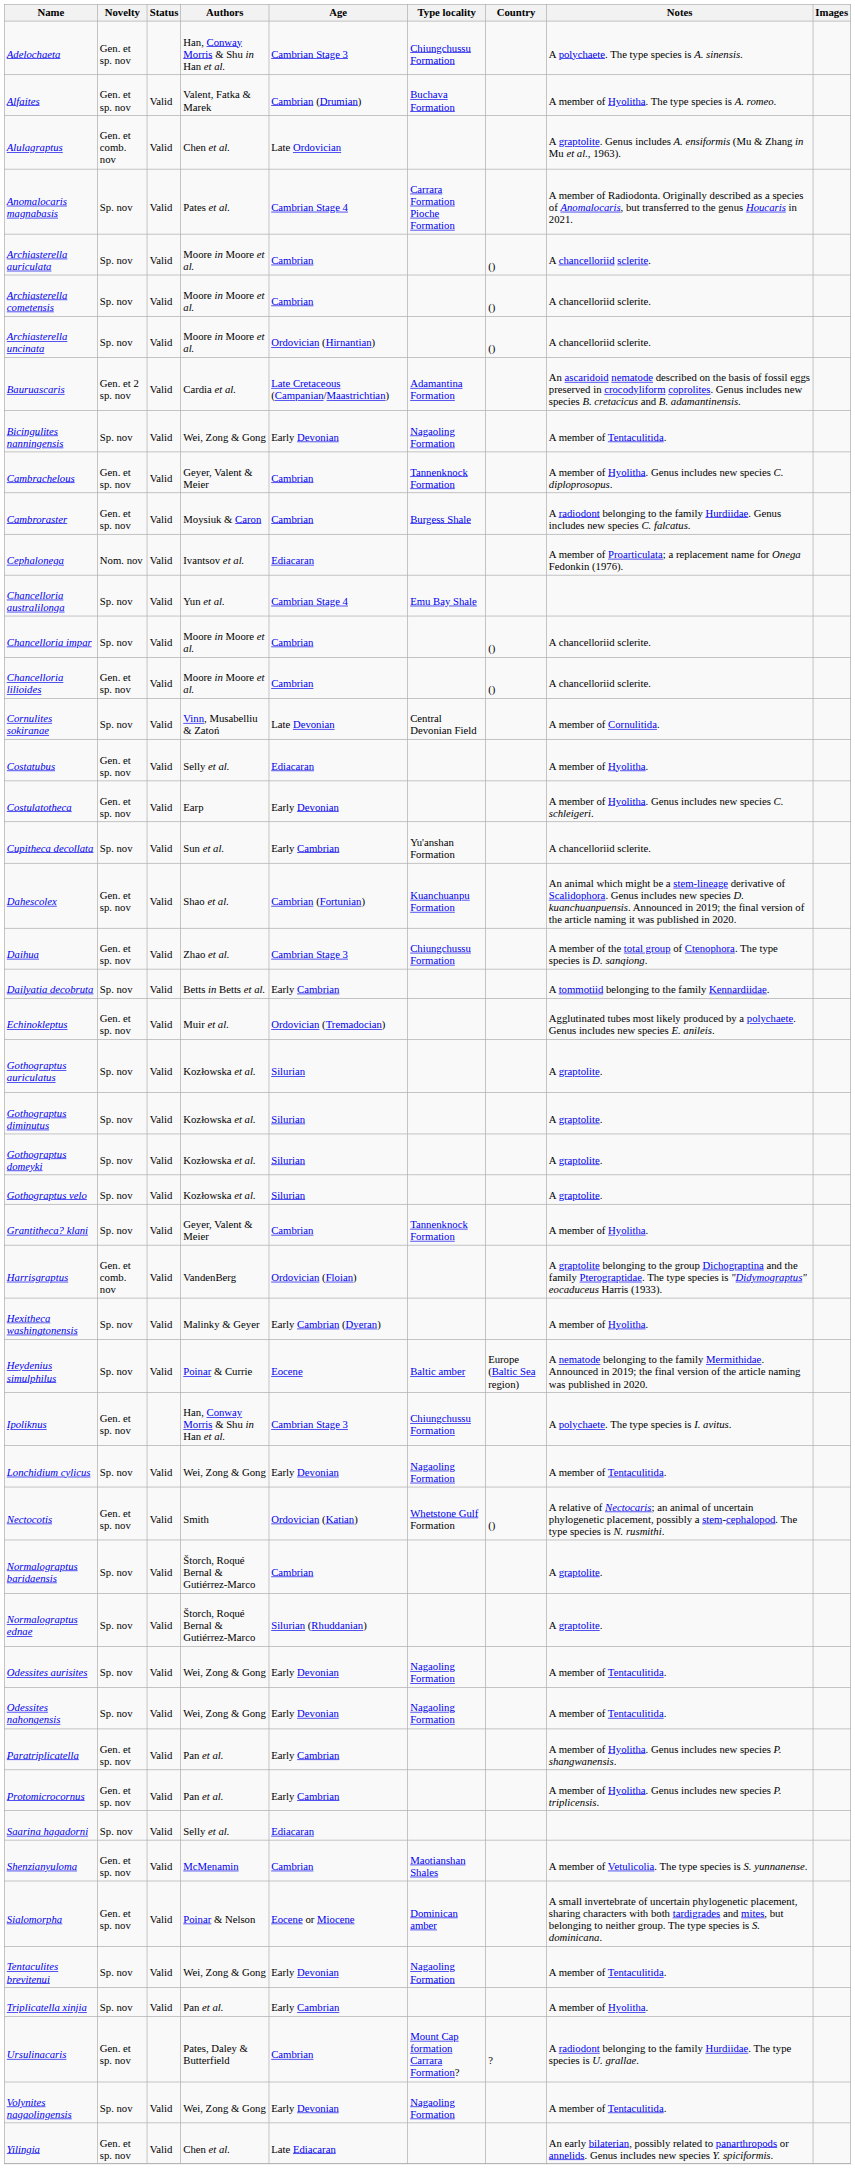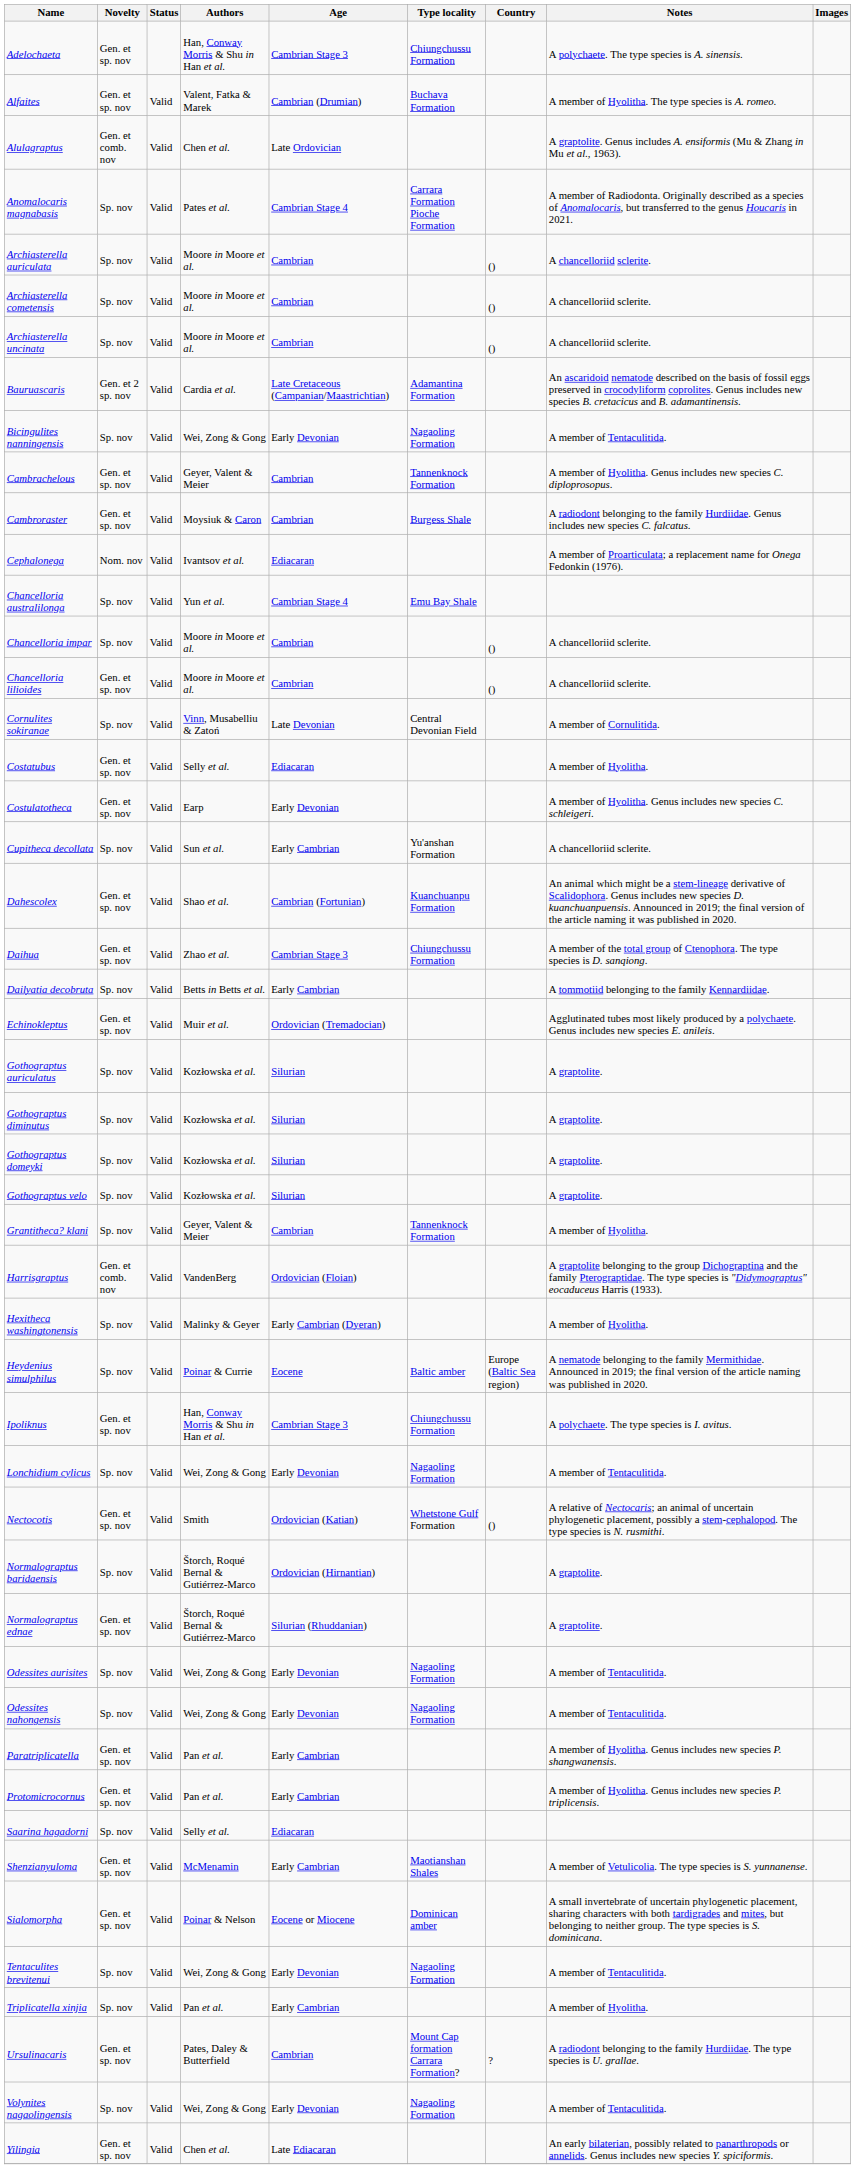(323, 343) Ordovician (Hirnantian) -> (292, 343) Cambrian
(292, 1572) Cambrian -> (323, 1572) Ordovician (Hirnantian)
(116, 1626) Sp. nov -> (115, 1626) Gen. et sp. nov
(292, 1866) Cambrian -> (305, 1866) Early Cambrian
